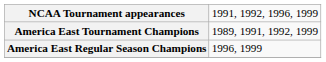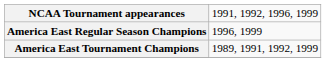rows swapped: (107, 31) <-> (107, 48)
